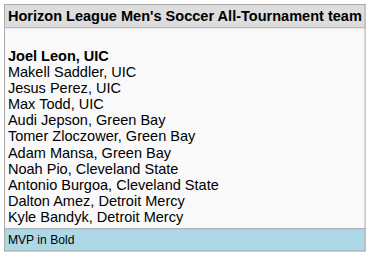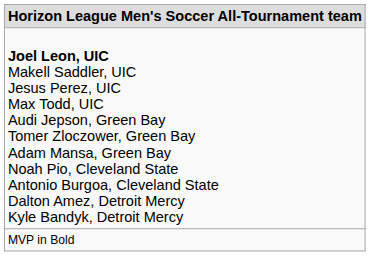(41, 241) lightblue background -> (41, 241) no background
